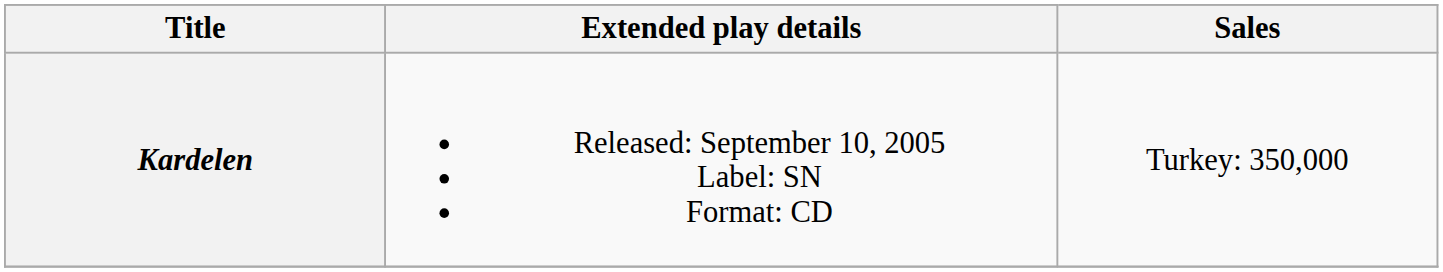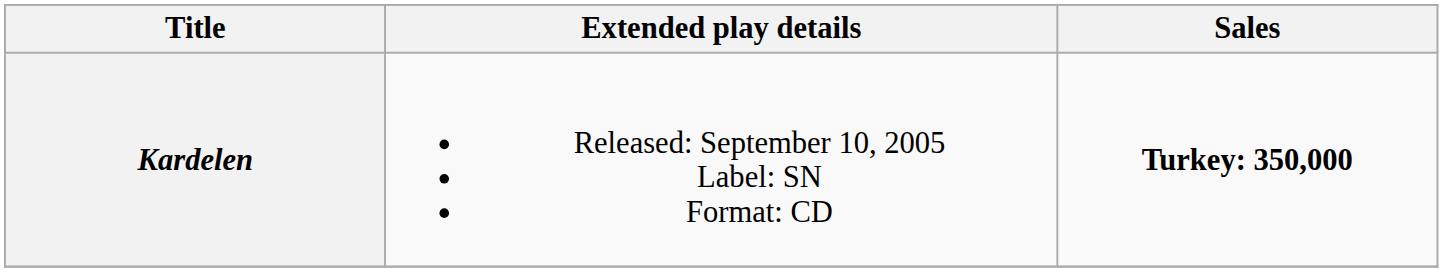(1247, 159) normal -> (1247, 159) bold
